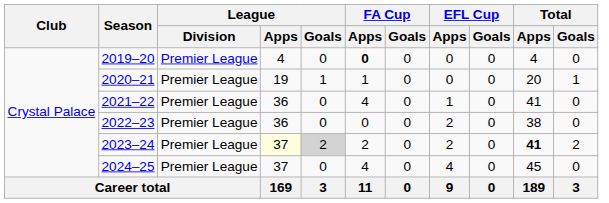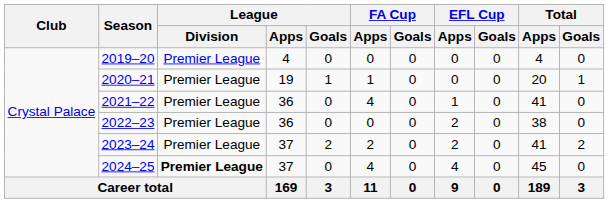(365, 58) bold -> (370, 58) normal
(281, 144) lightyellow background -> (286, 144) no background
(323, 144) lightgrey background -> (328, 144) no background
(534, 144) bold -> (539, 144) normal
(209, 166) normal -> (212, 166) bold
